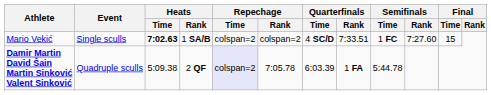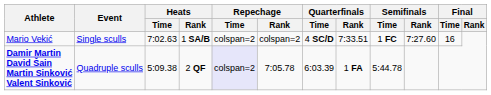(162, 39) bold -> (162, 39) normal
(450, 39) 15 -> (450, 39) 16
